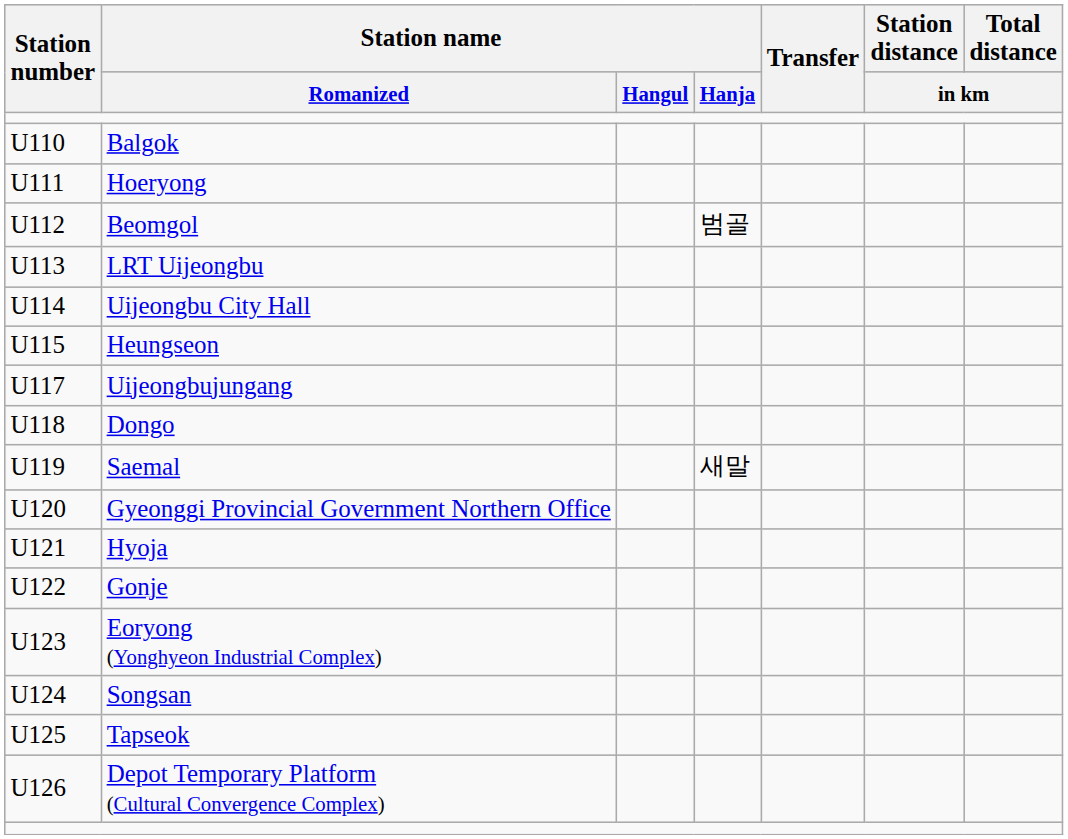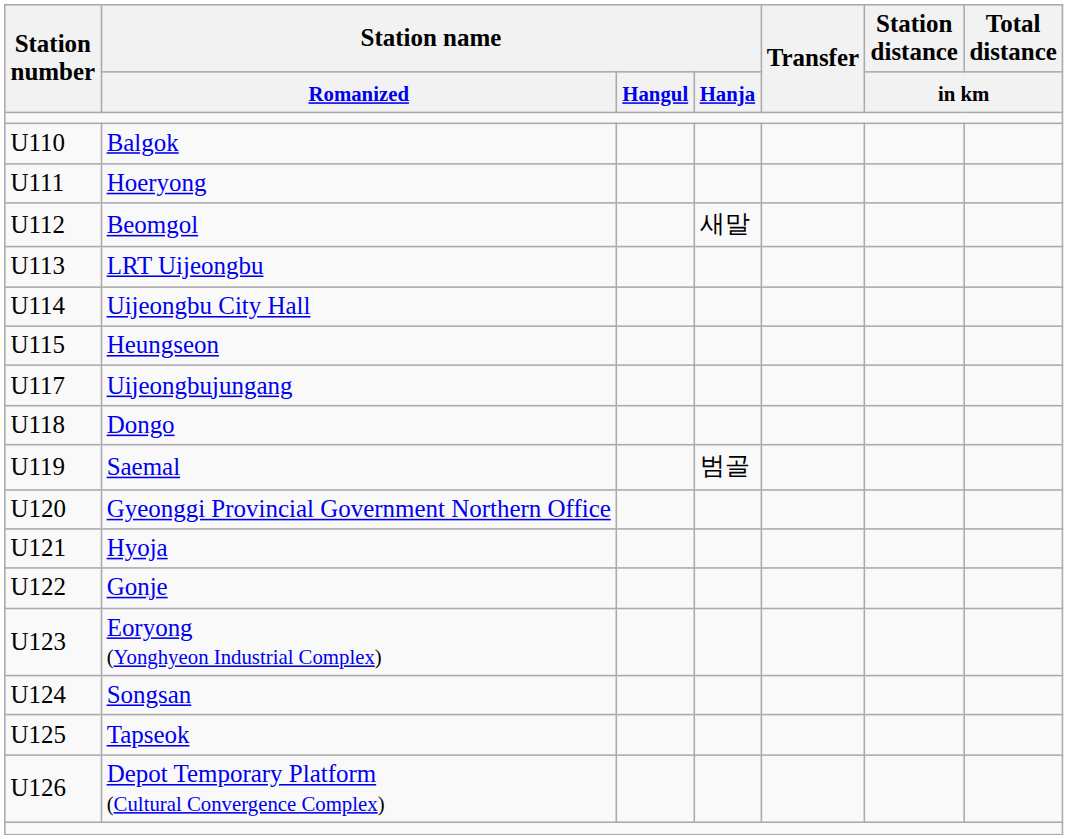(725, 223) 범골 -> (725, 223) 새말
(725, 465) 새말 -> (725, 465) 범골
